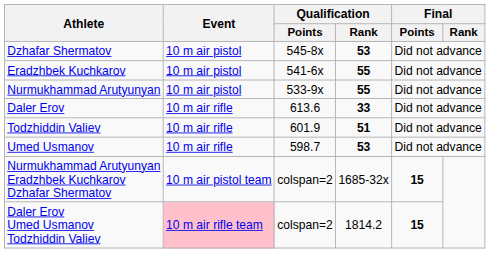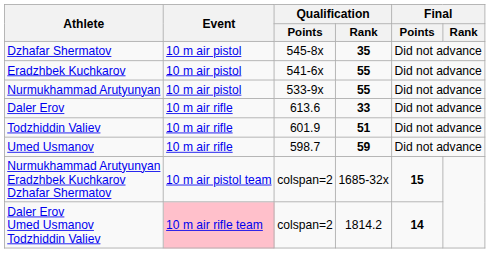(364, 52) 53 -> (364, 52) 35
(364, 147) 53 -> (364, 147) 59
(417, 226) 15 -> (417, 226) 14
